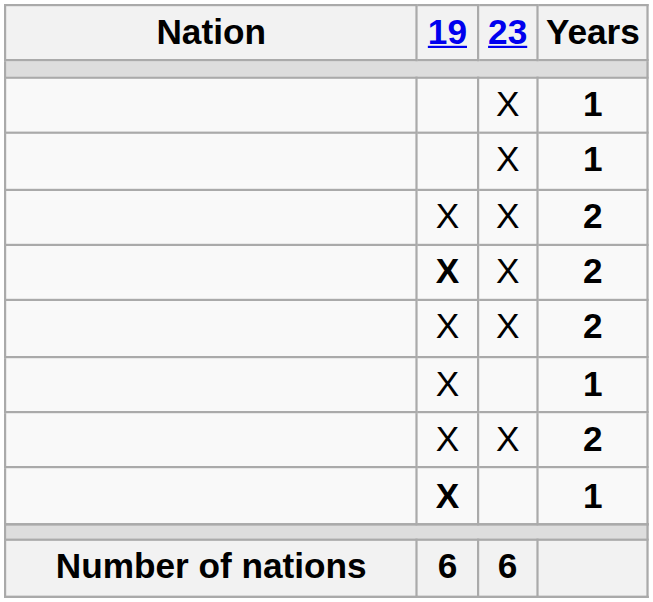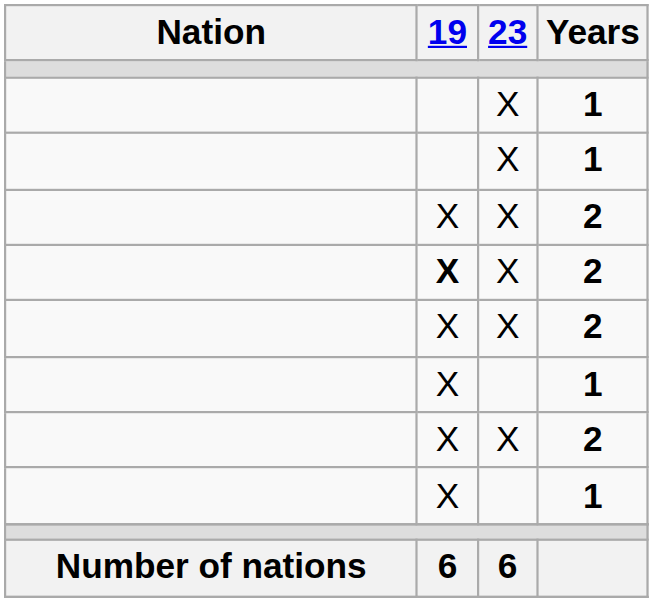(447, 495) bold -> (447, 495) normal
